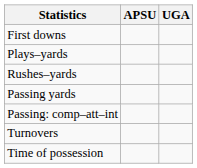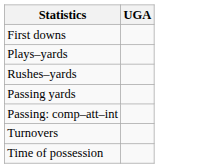- column: (140, 14)
